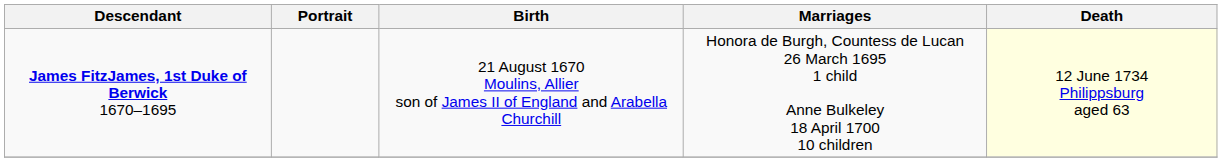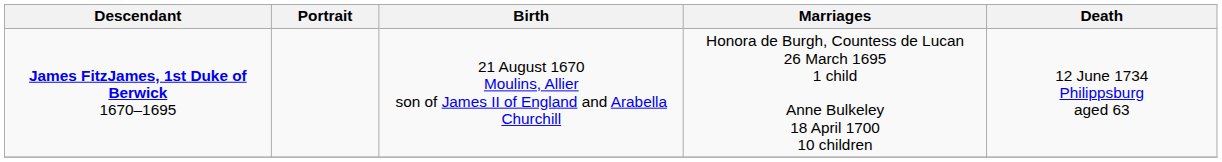(1102, 92) lightyellow background -> (1102, 92) no background
